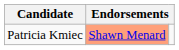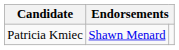(127, 34) lightsalmon background -> (127, 34) no background
